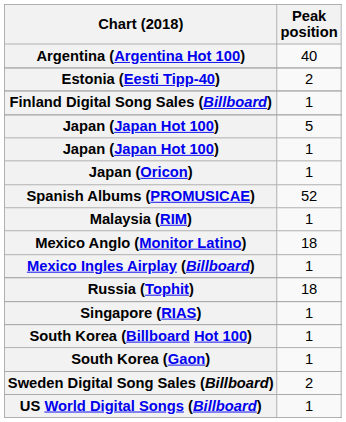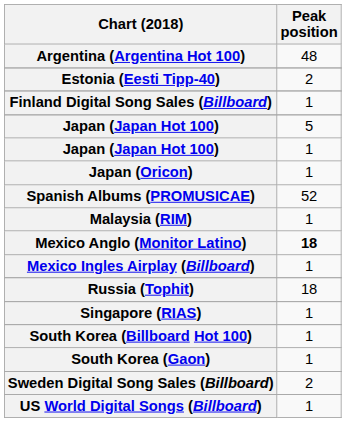(309, 56) 40 -> (309, 56) 48
(309, 242) normal -> (309, 242) bold
